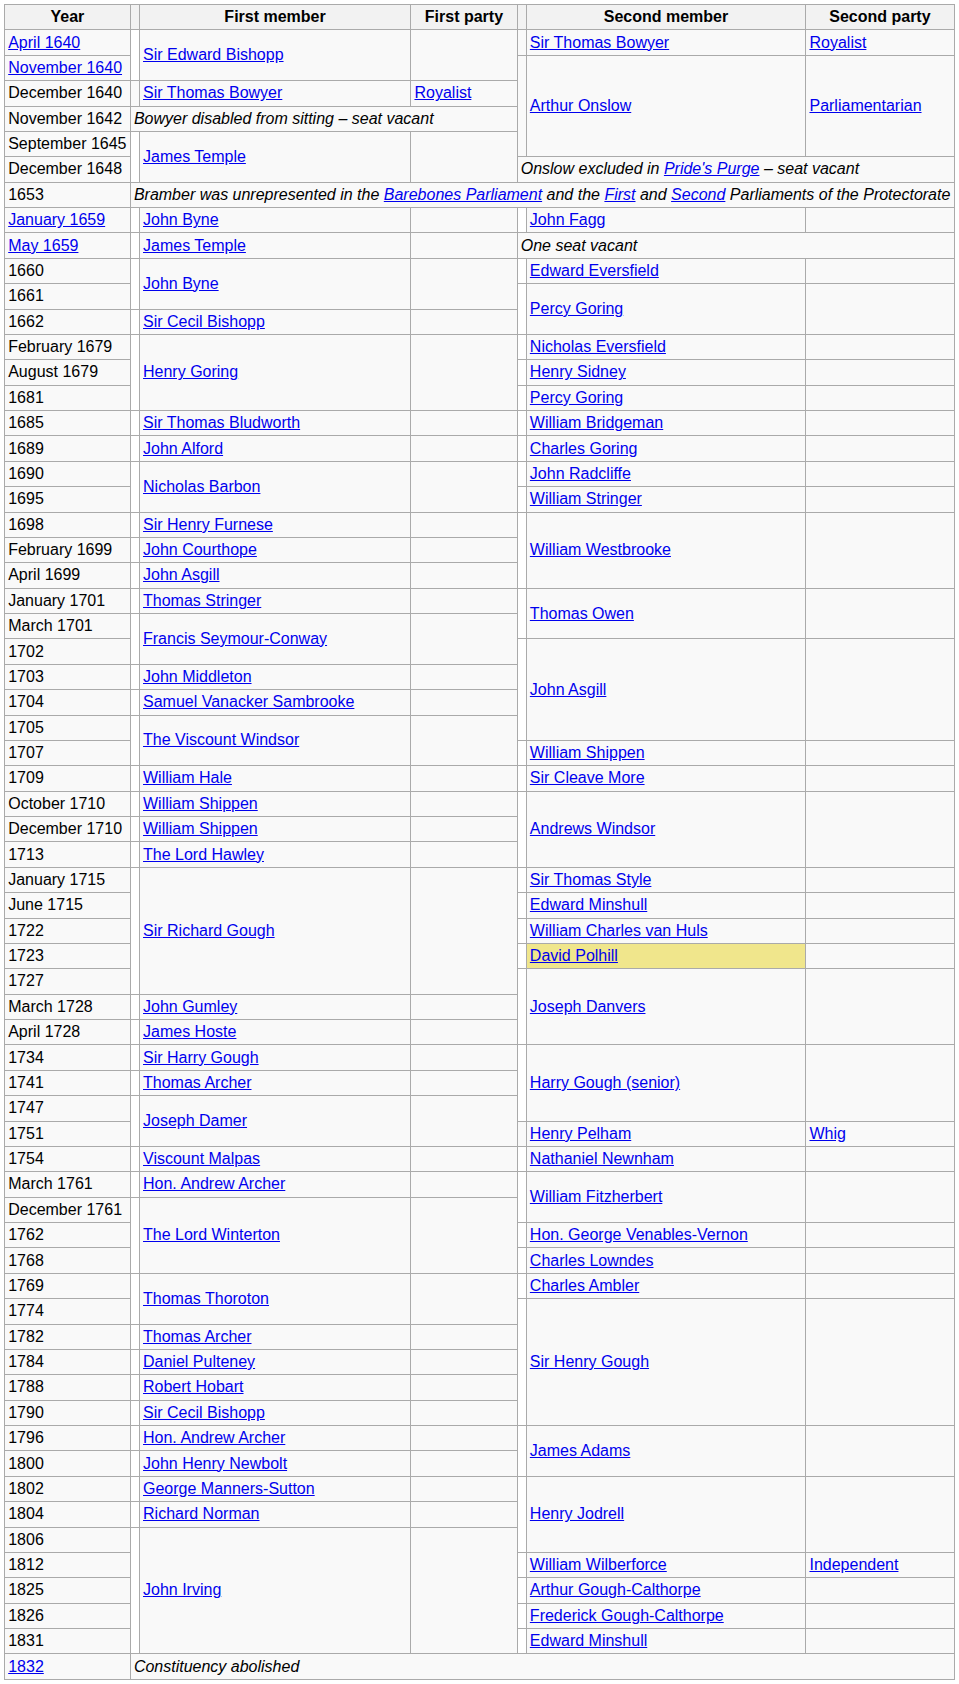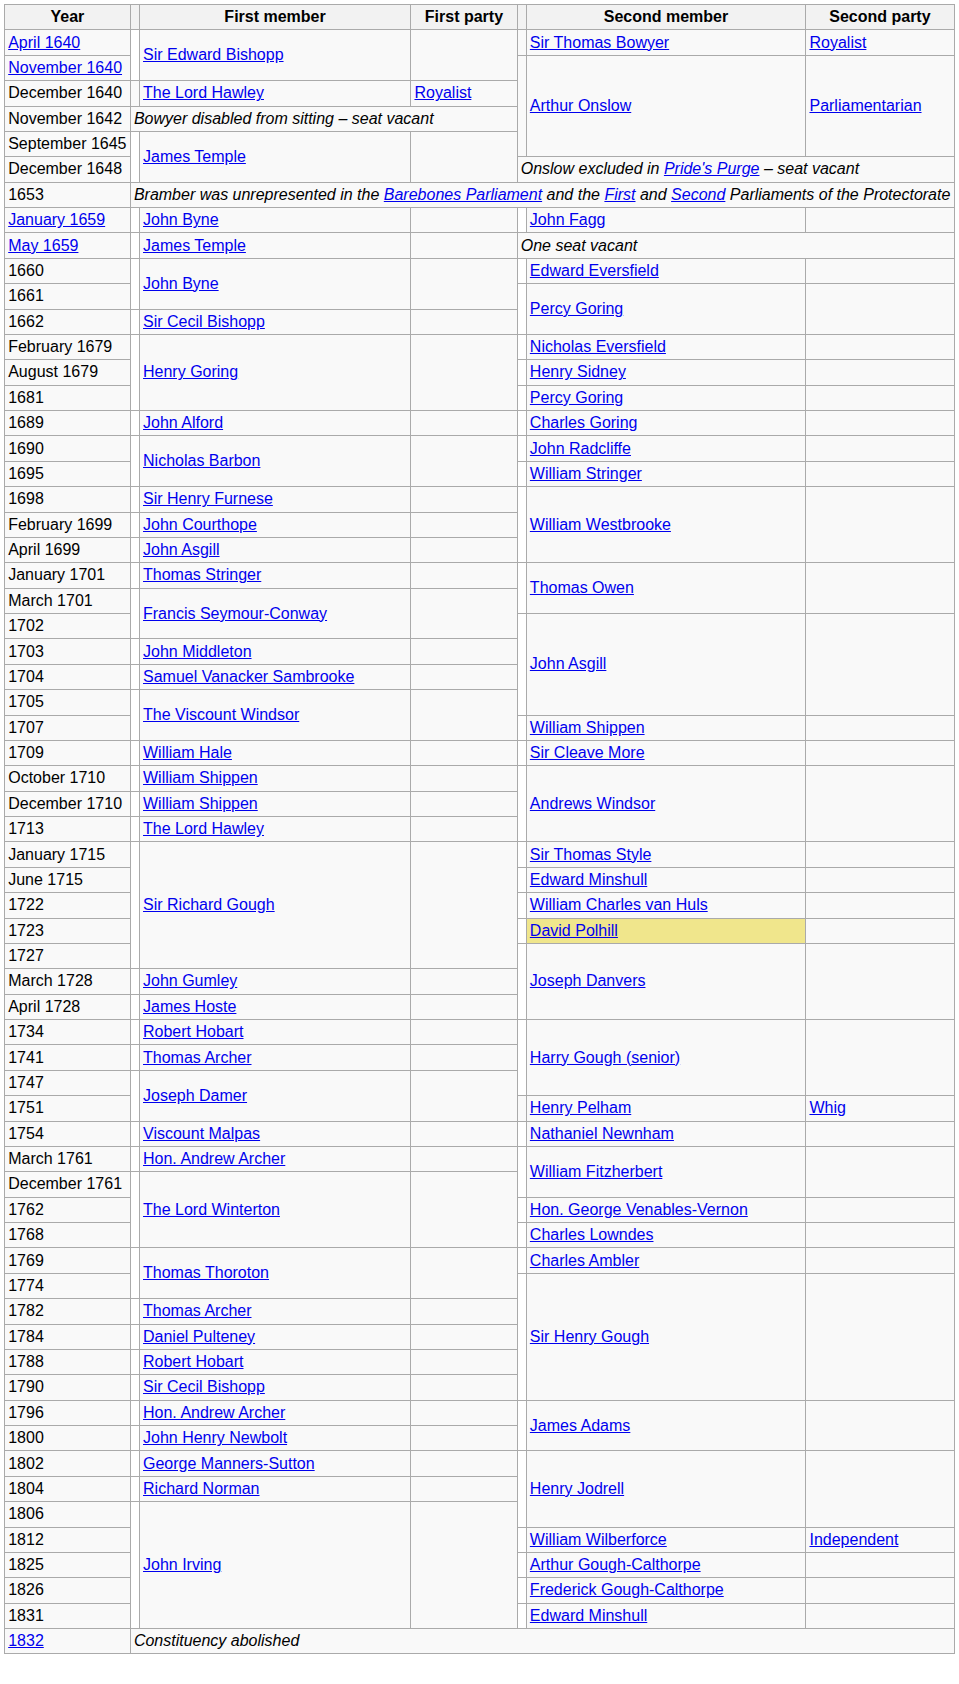(213, 93) Sir Thomas Bowyer -> (203, 93) The Lord Hawley
- row: (26, 423)
(201, 1057) Sir Harry Gough -> (193, 1032) Robert Hobart
